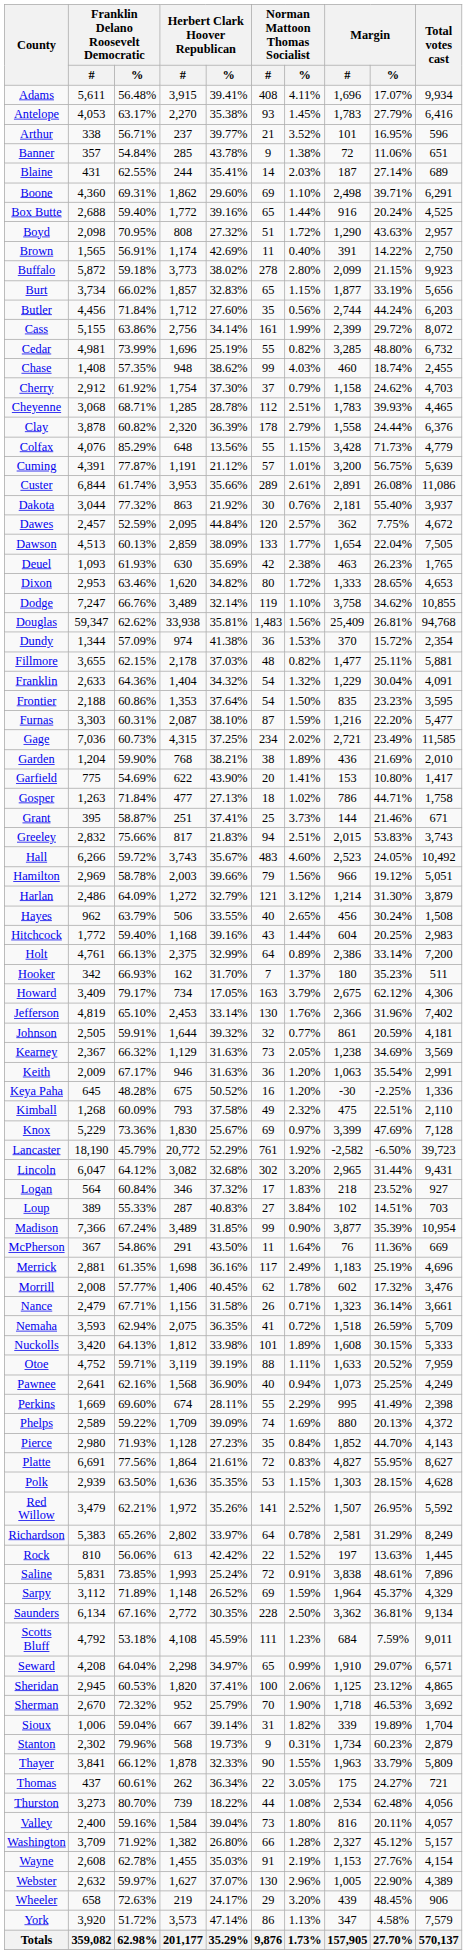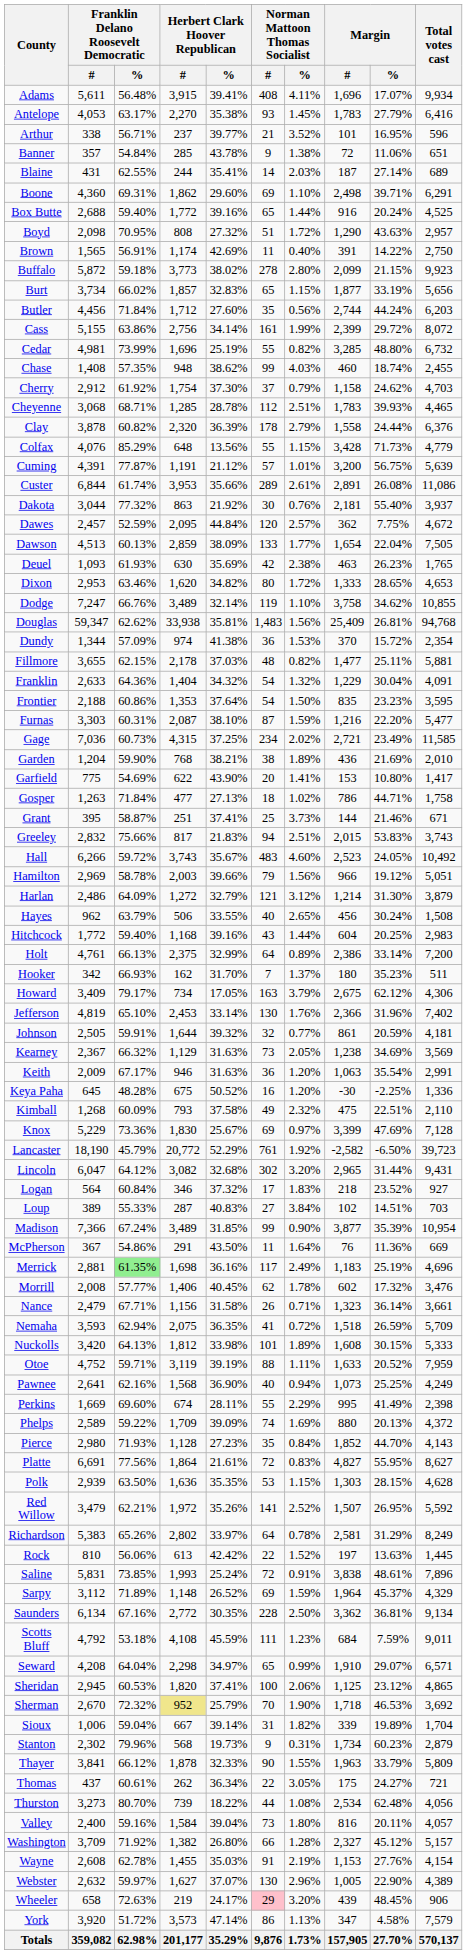(137, 1267) no background -> (137, 1267) lightgreen background
(183, 1705) no background -> (183, 1705) khaki background
(268, 1900) no background -> (268, 1900) pink background
